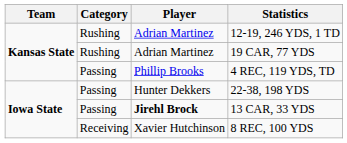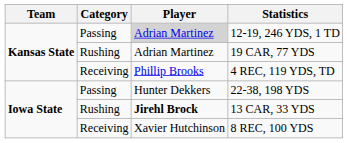(100, 33) Rushing -> (98, 33) Passing
(174, 33) no background -> (174, 33) lightgrey background
(98, 71) Passing -> (104, 71) Receiving
(98, 109) Passing -> (100, 109) Rushing
